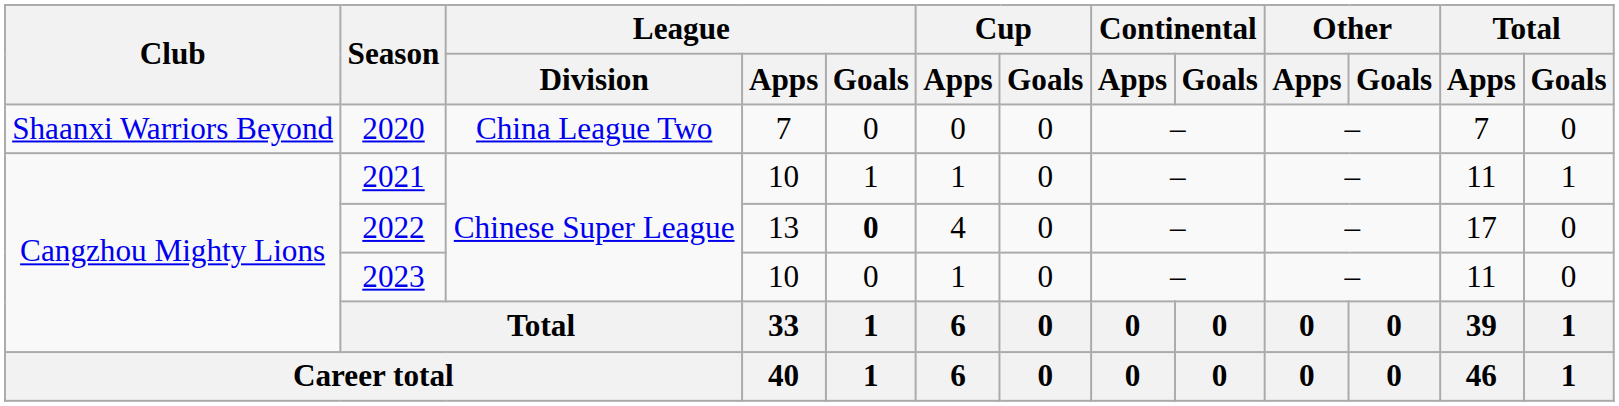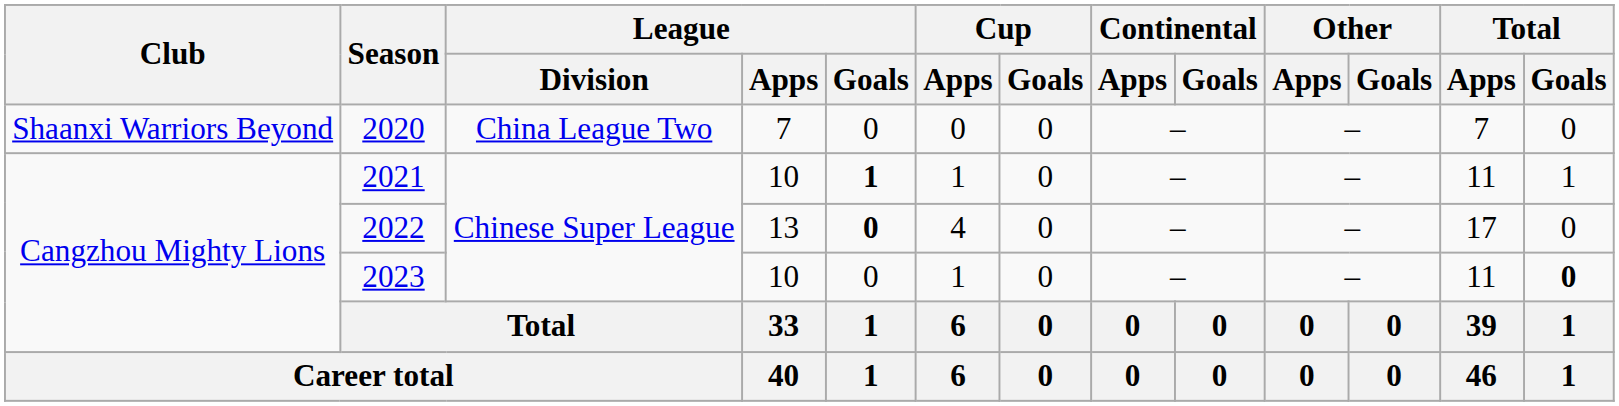(871, 177) normal -> (871, 177) bold
(1569, 276) normal -> (1569, 276) bold
